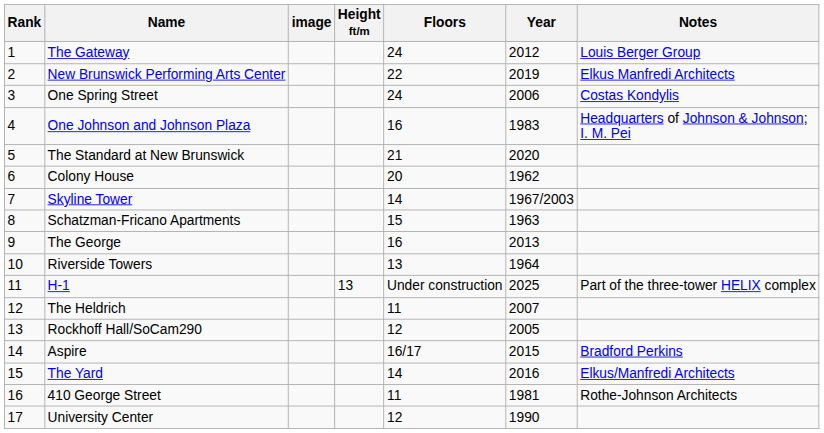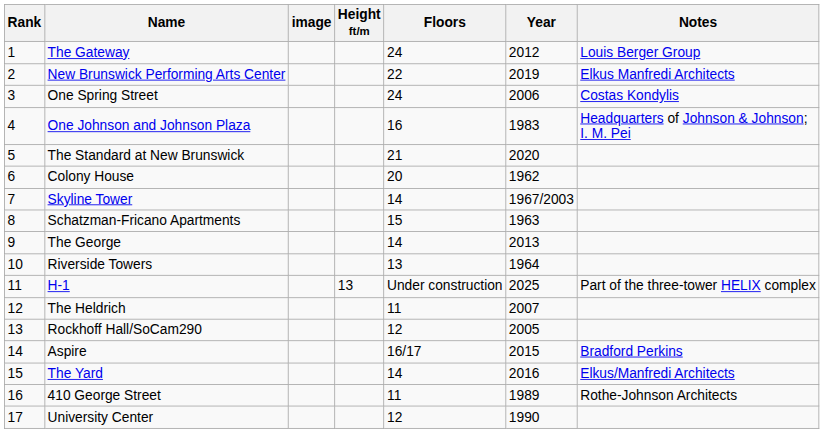(395, 242) 16 -> (395, 242) 14
(524, 395) 1981 -> (524, 395) 1989
